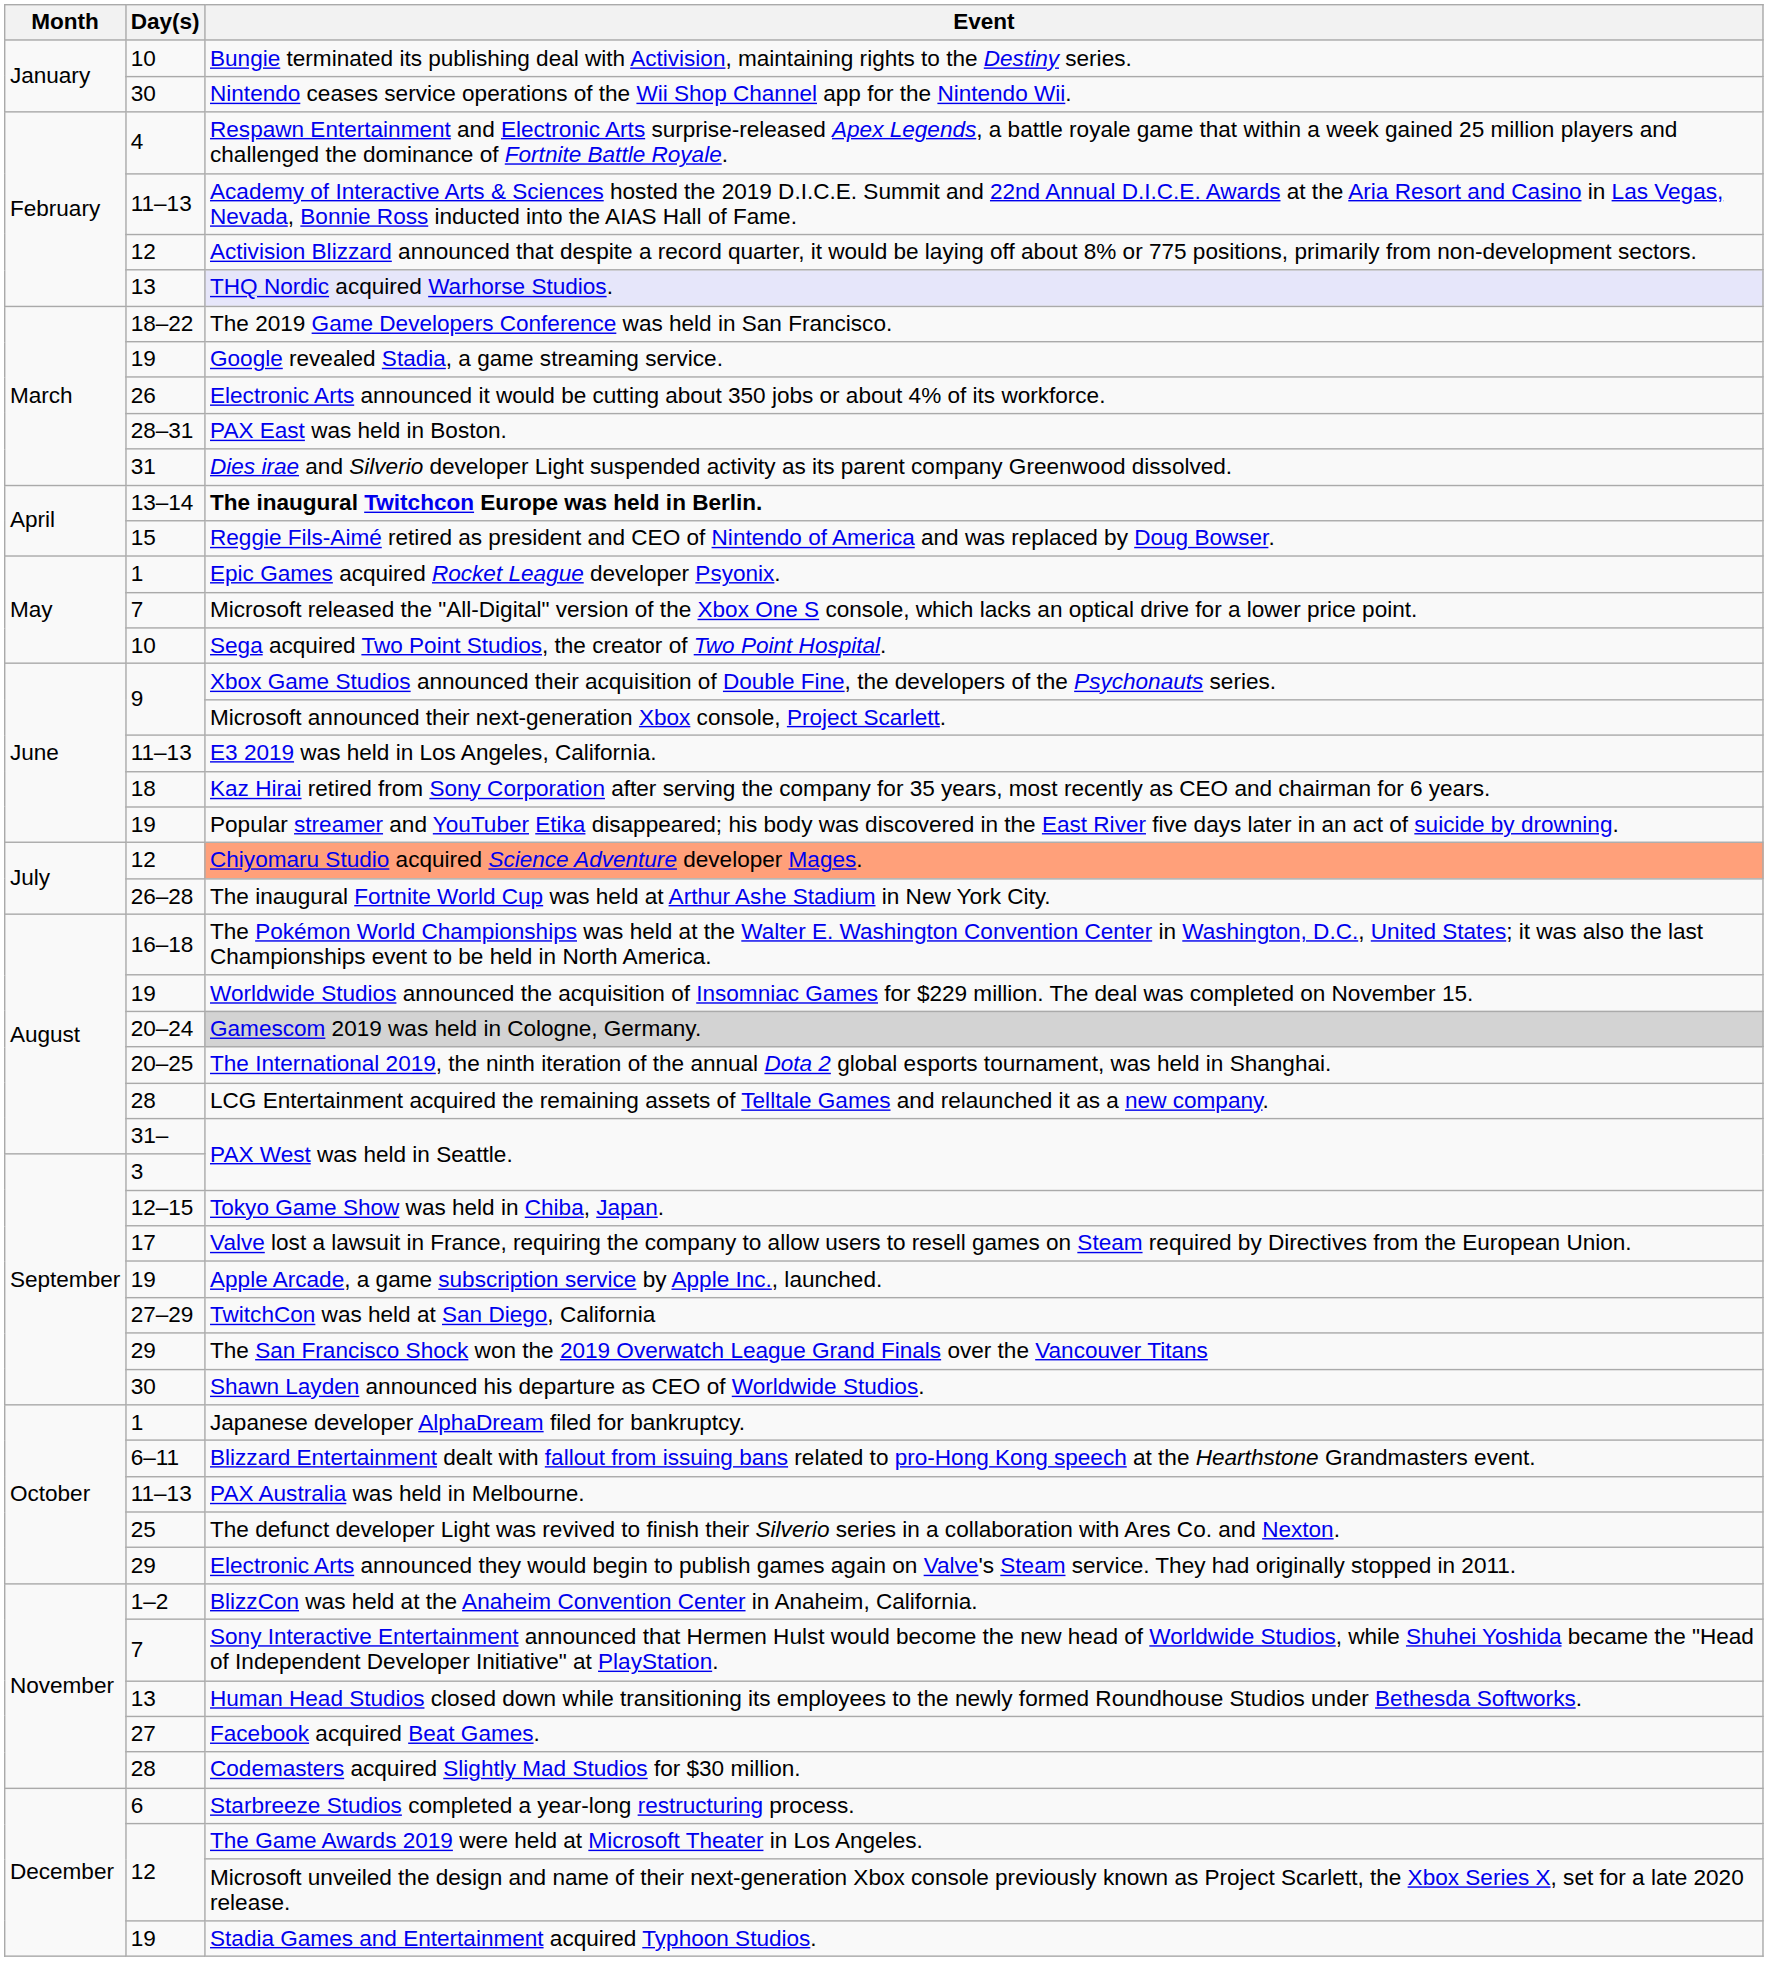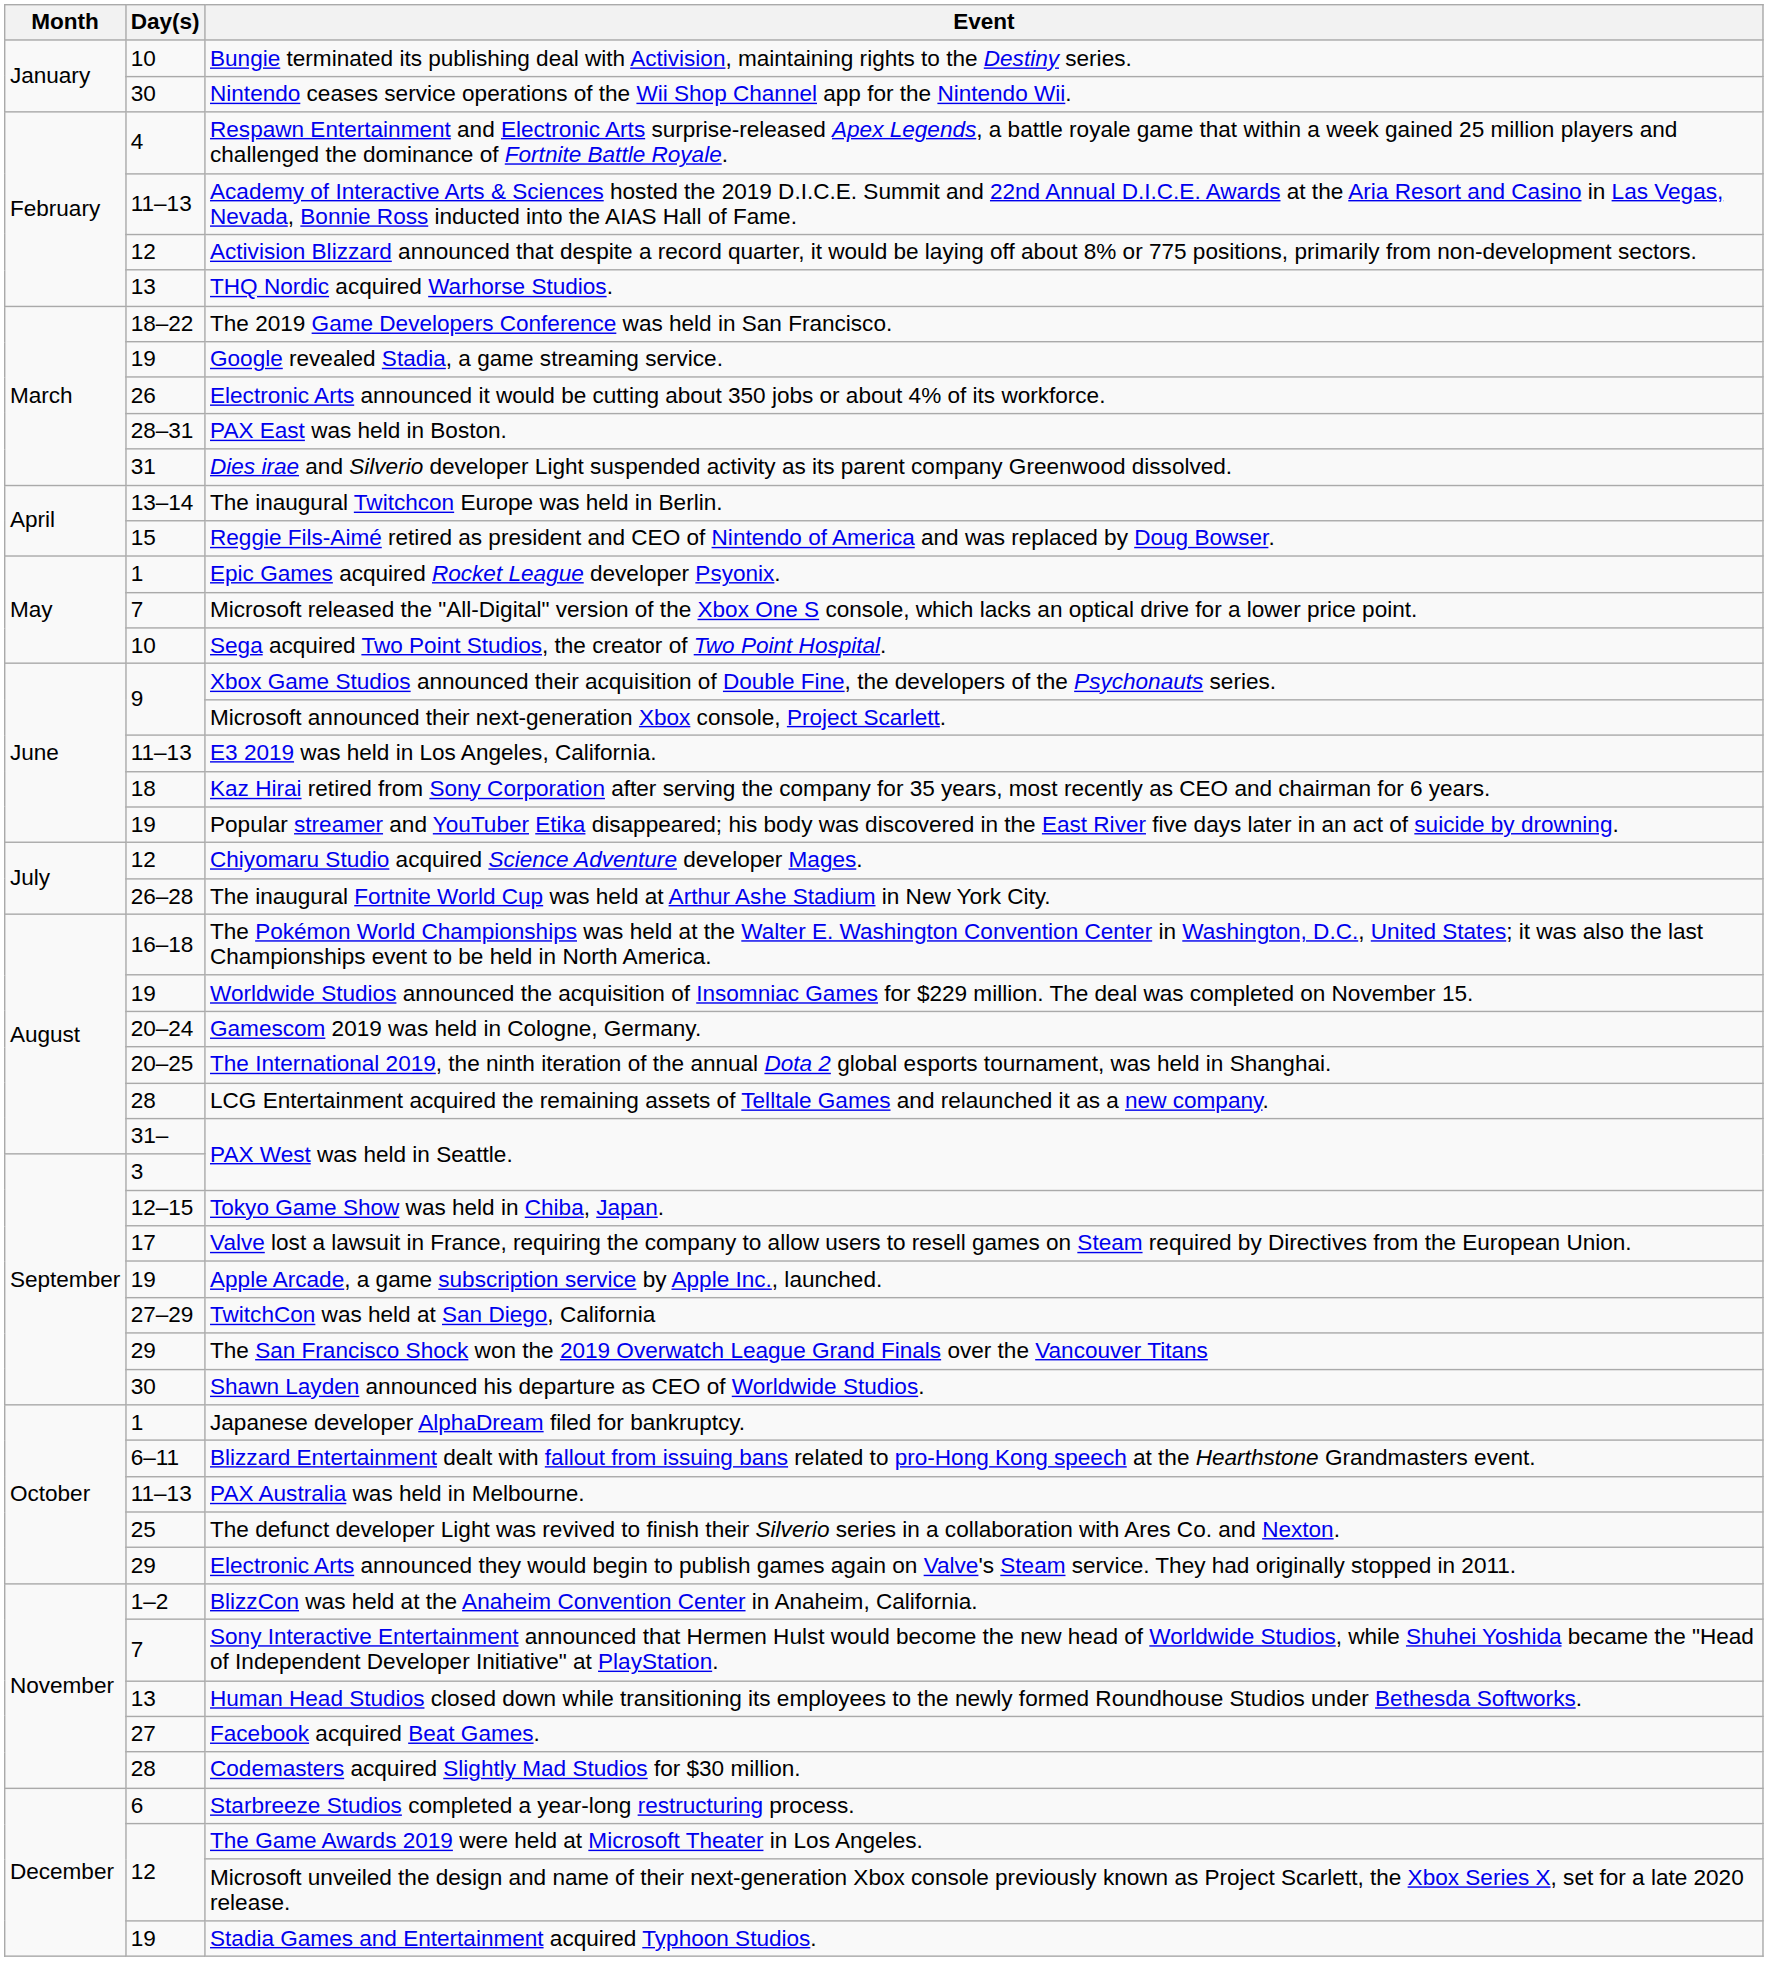(411, 287) lavender background -> (411, 287) no background
(486, 502) bold -> (466, 502) normal
(536, 860) lightsalmon background -> (536, 860) no background
(456, 1028) lightgrey background -> (456, 1028) no background
